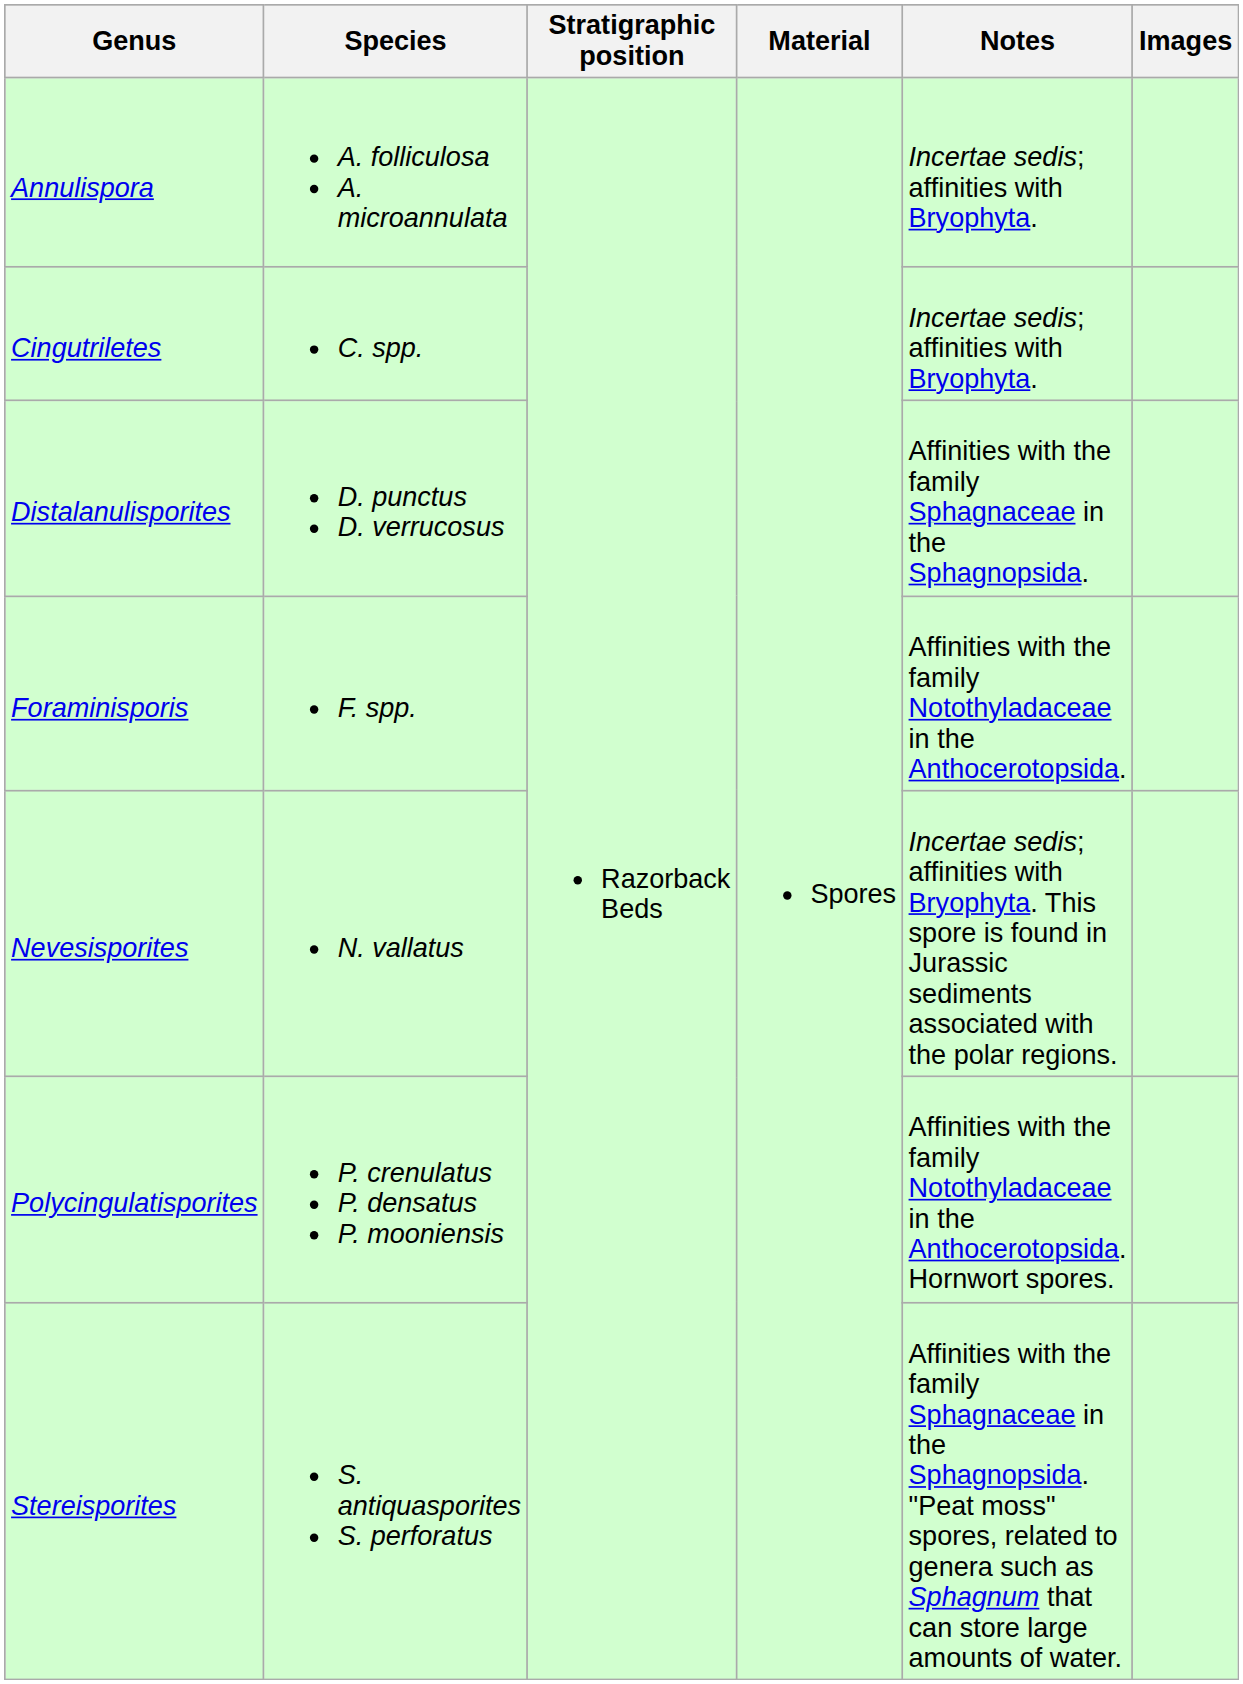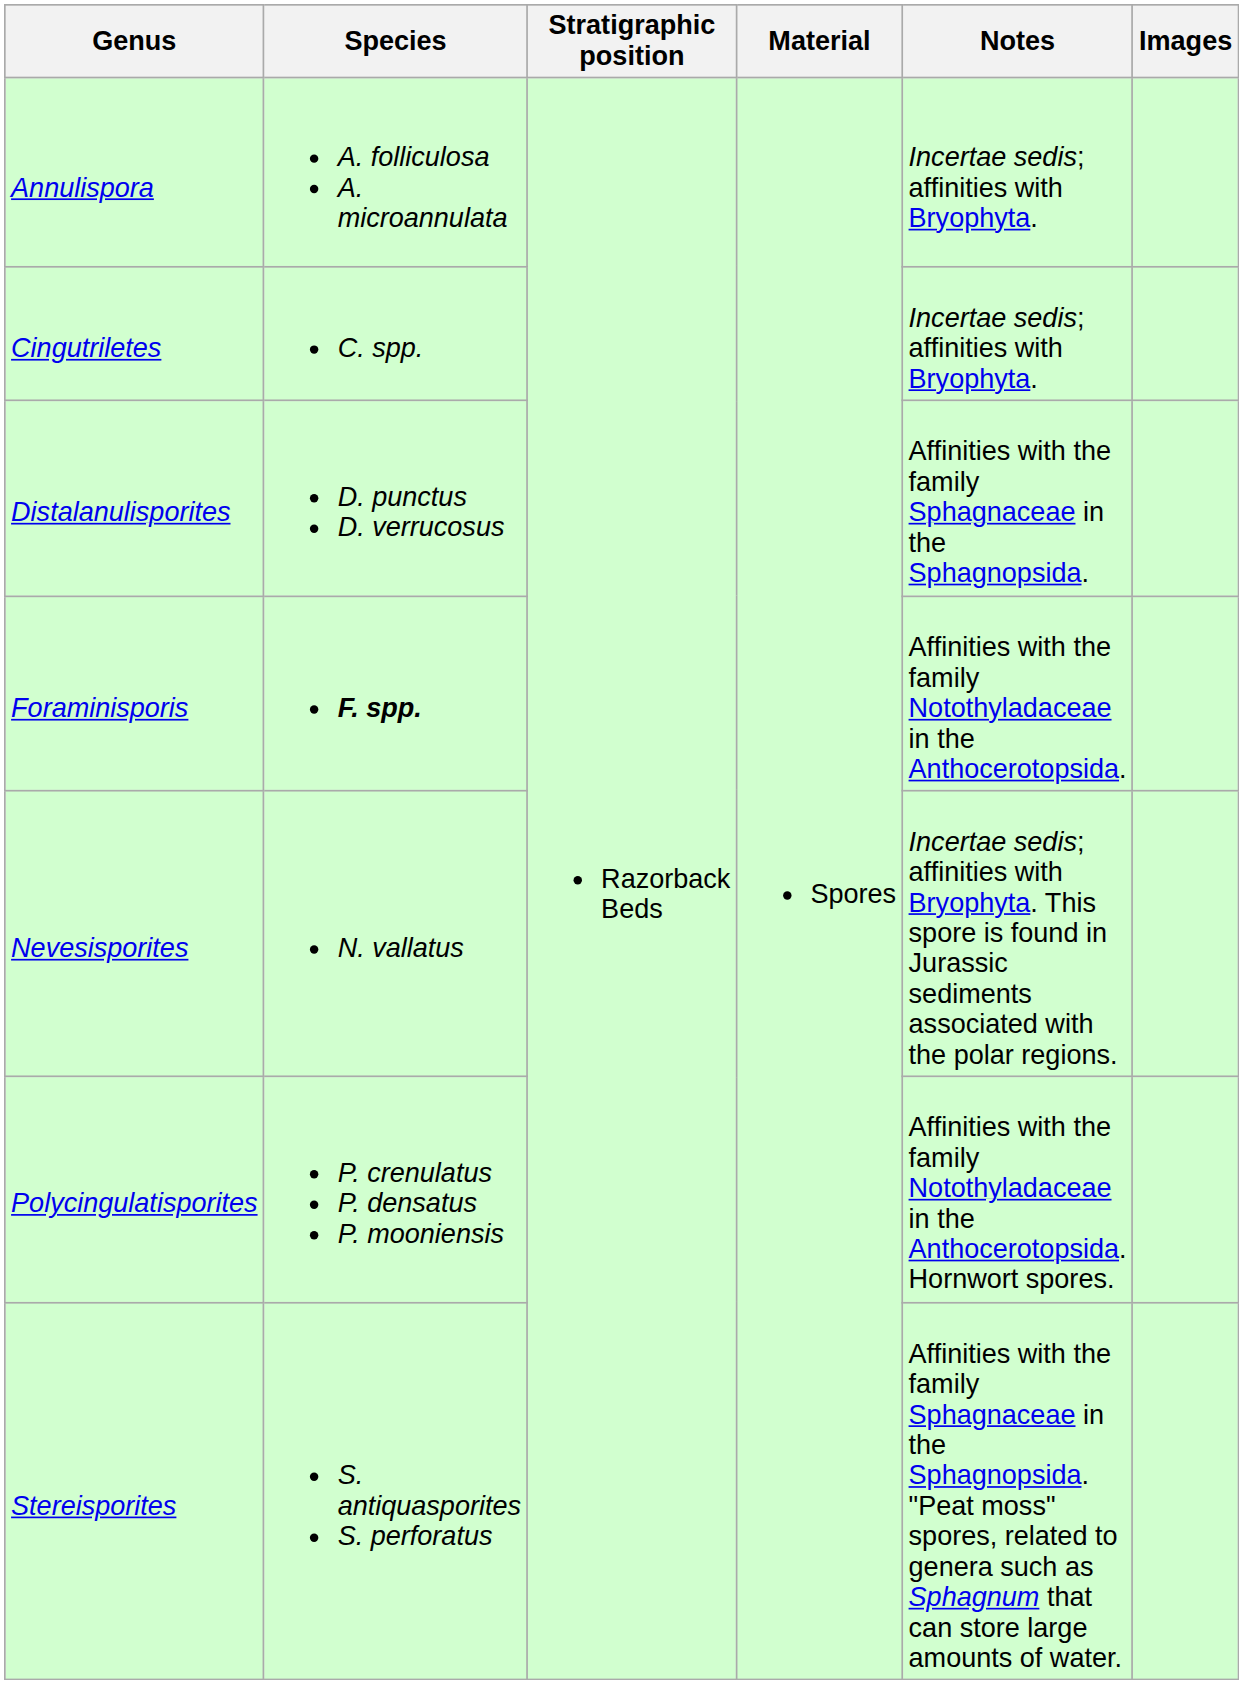(396, 708) normal -> (396, 708) bold
